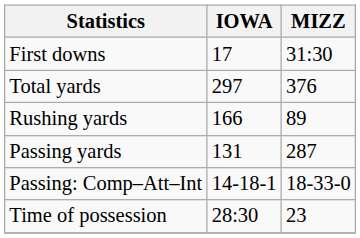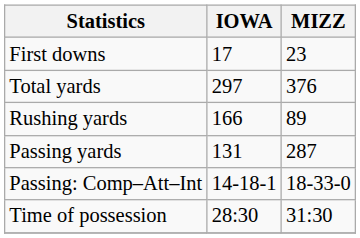(309, 53) 31:30 -> (296, 53) 23
(296, 216) 23 -> (309, 216) 31:30
